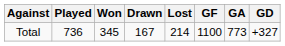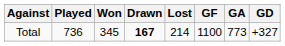(145, 31) normal -> (145, 31) bold
